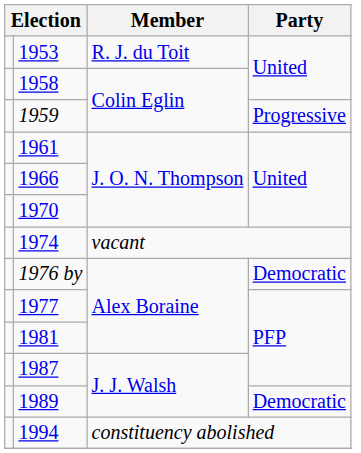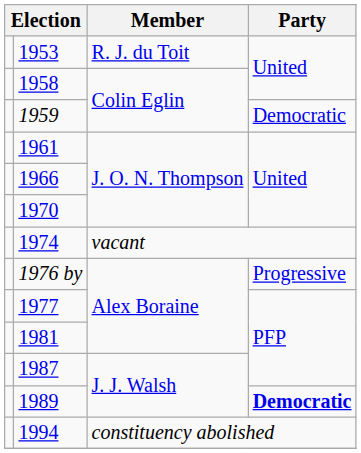(299, 115) Progressive -> (299, 115) Democratic
(299, 274) Democratic -> (299, 274) Progressive
(299, 400) normal -> (302, 400) bold
